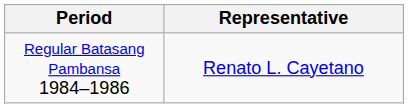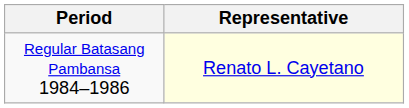(283, 67) no background -> (283, 67) lightyellow background
